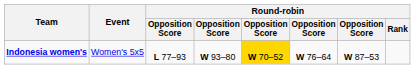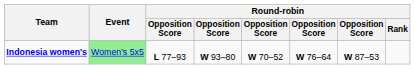(117, 53) no background -> (117, 53) lightgreen background
(266, 58) gold background -> (266, 58) no background
